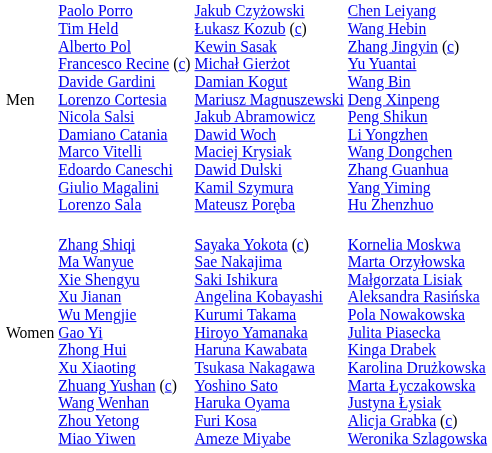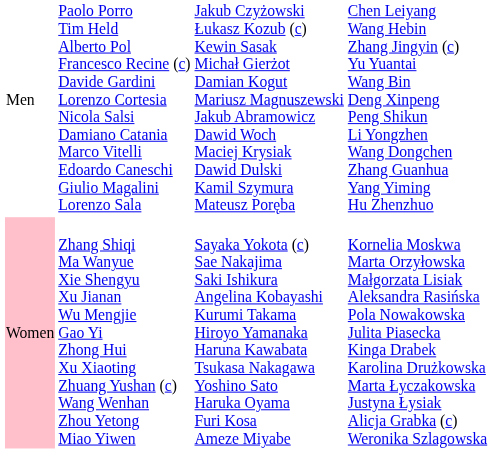(30, 332) no background -> (30, 332) pink background
